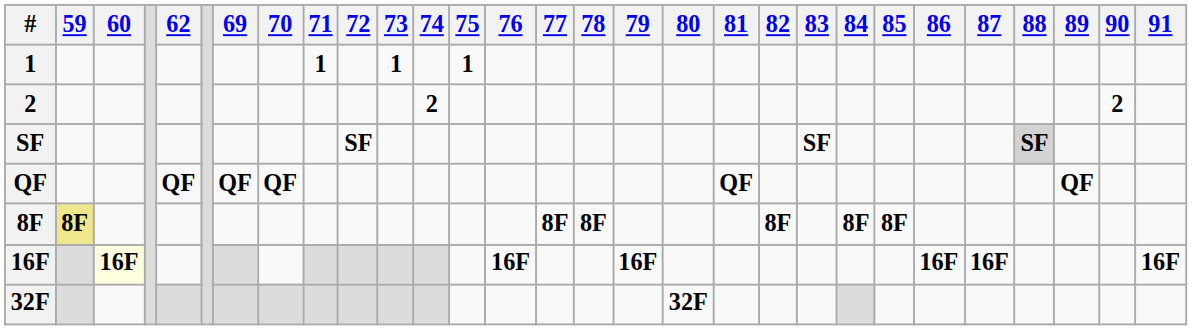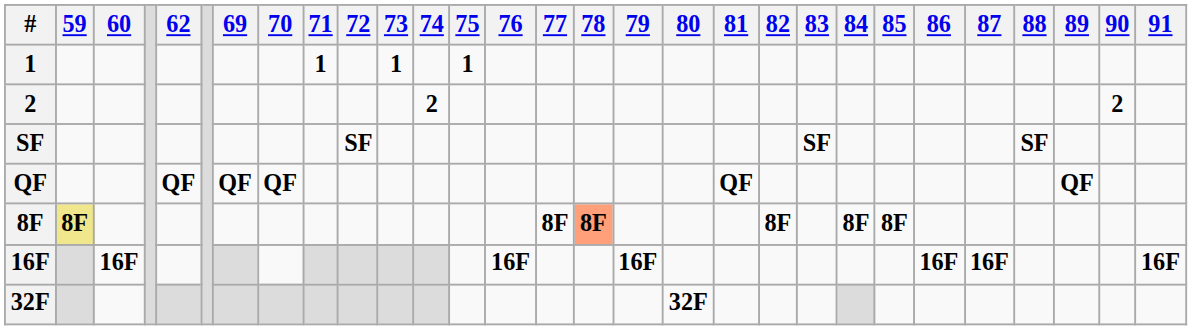(1034, 143) lightgrey background -> (1034, 143) no background
(593, 223) no background -> (593, 223) lightsalmon background
(119, 263) lightyellow background -> (119, 263) no background
